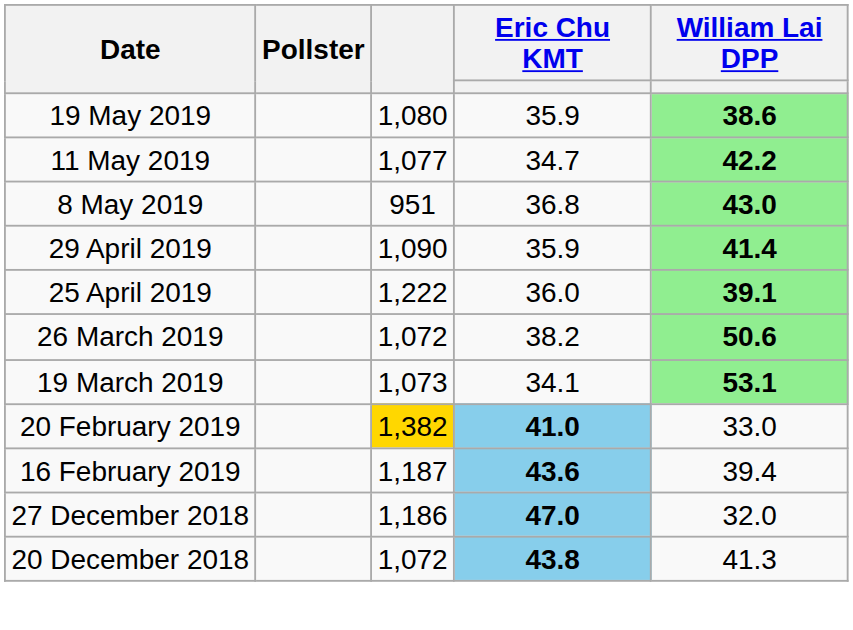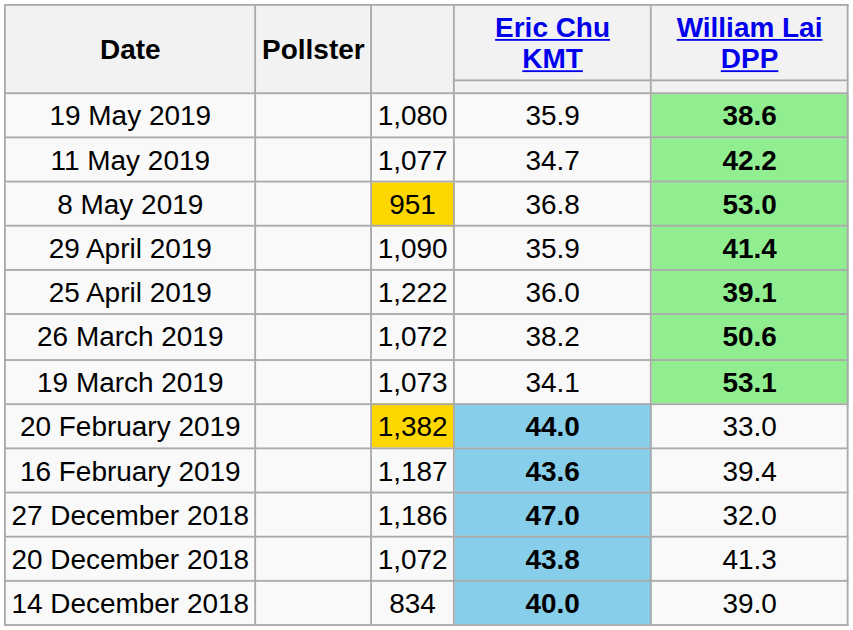(413, 204) no background -> (413, 204) gold background
(750, 204) 43.0 -> (750, 204) 53.0
(553, 426) 41.0 -> (553, 426) 44.0
+ row: (130, 603)
